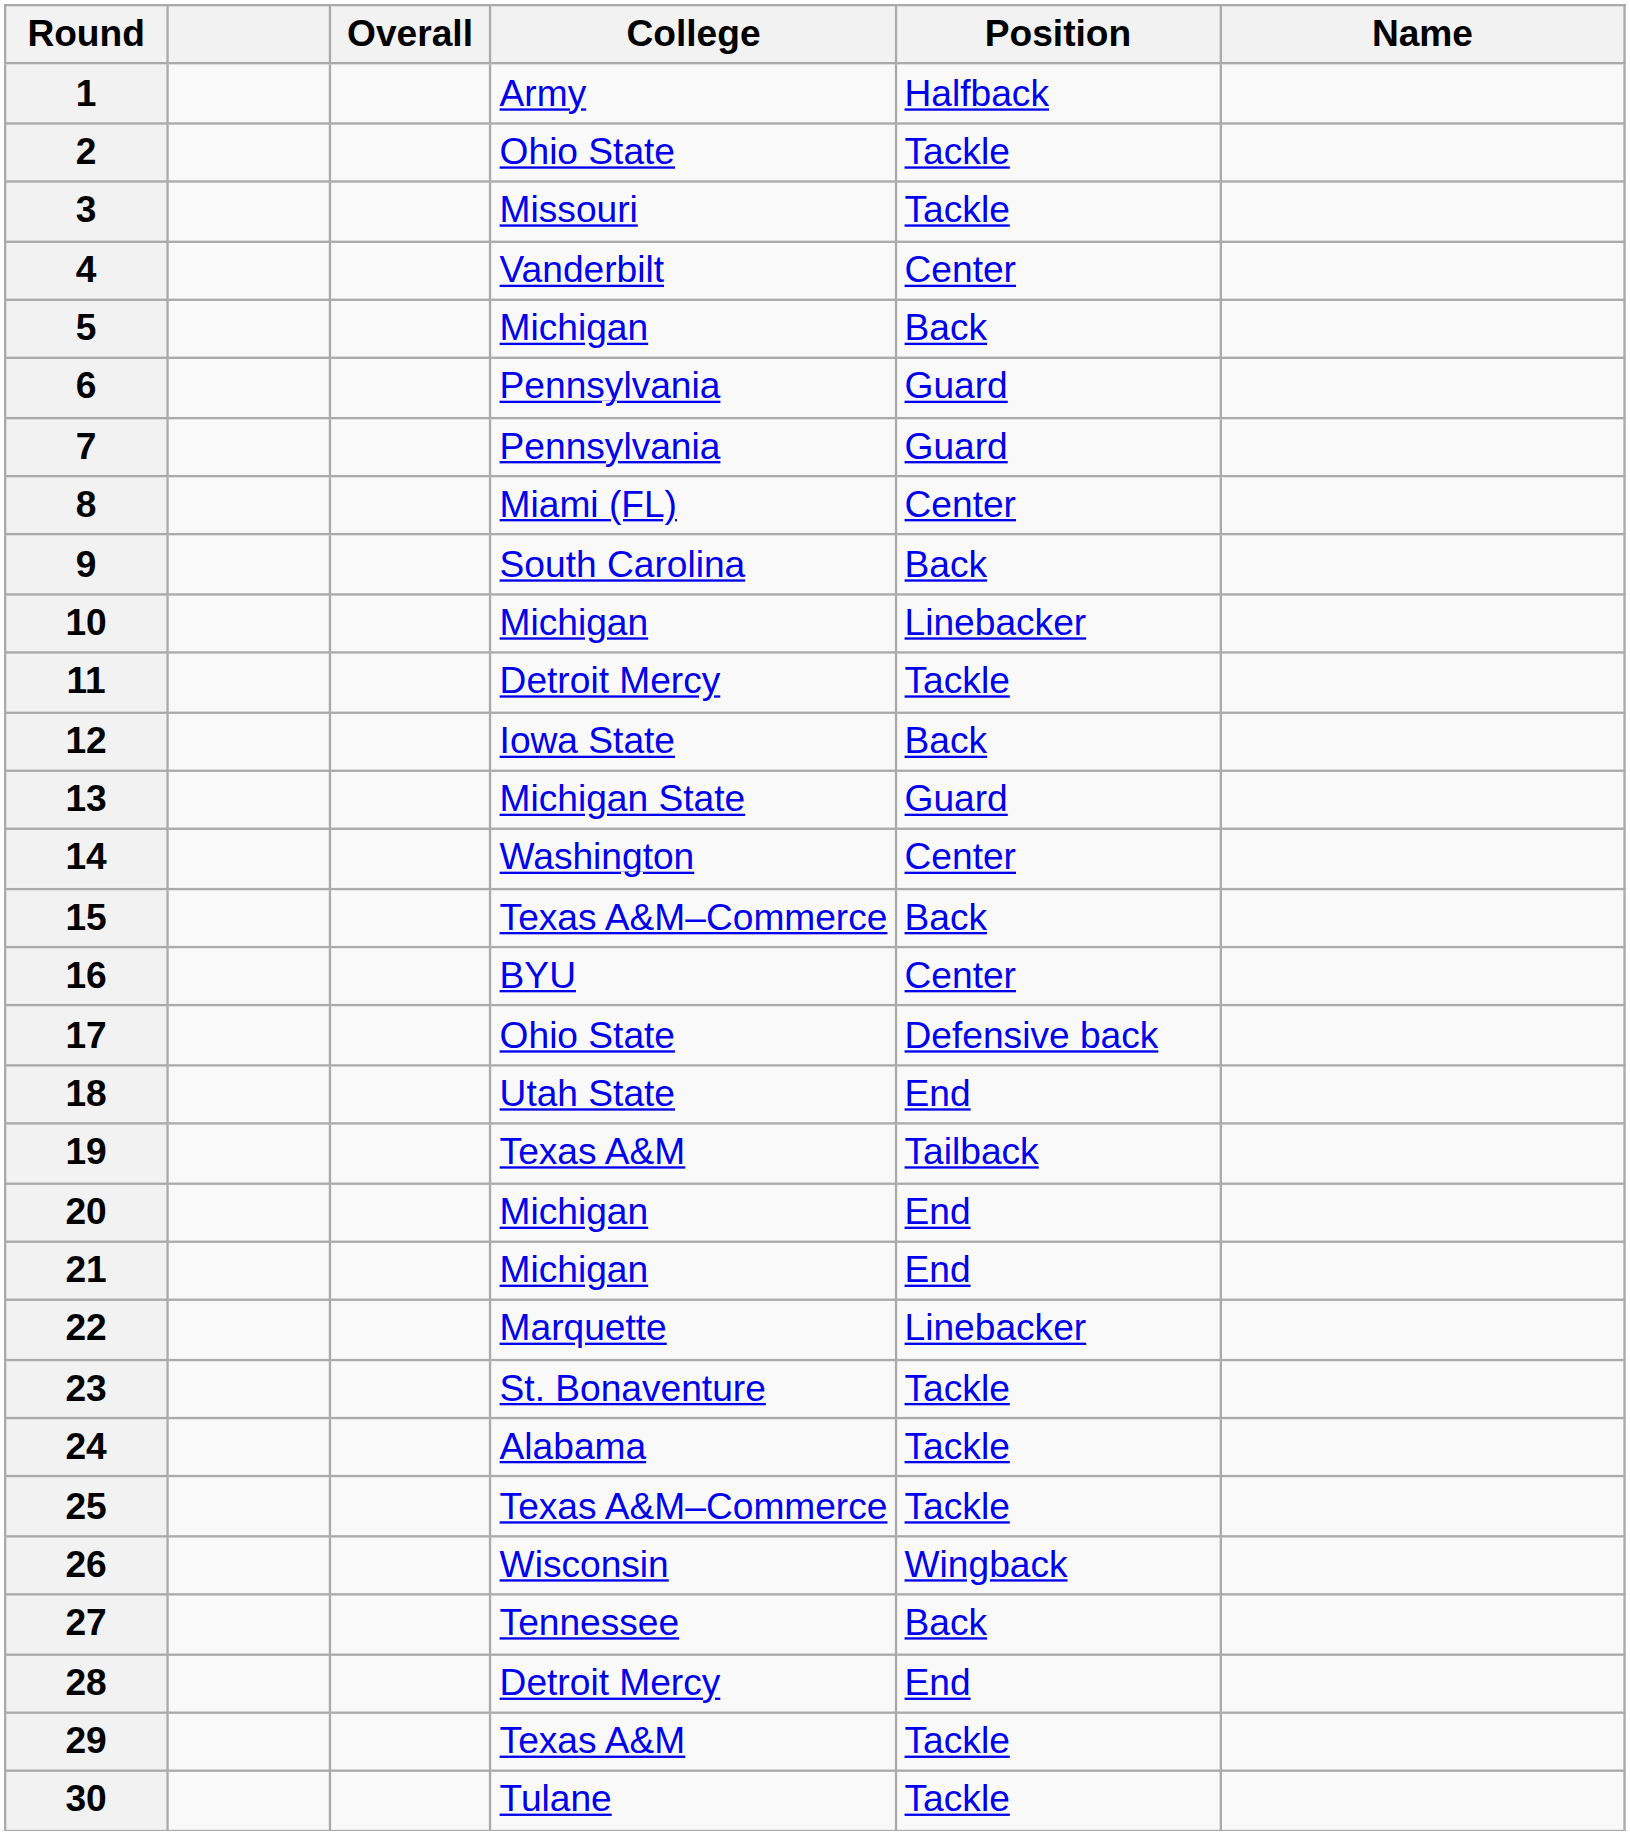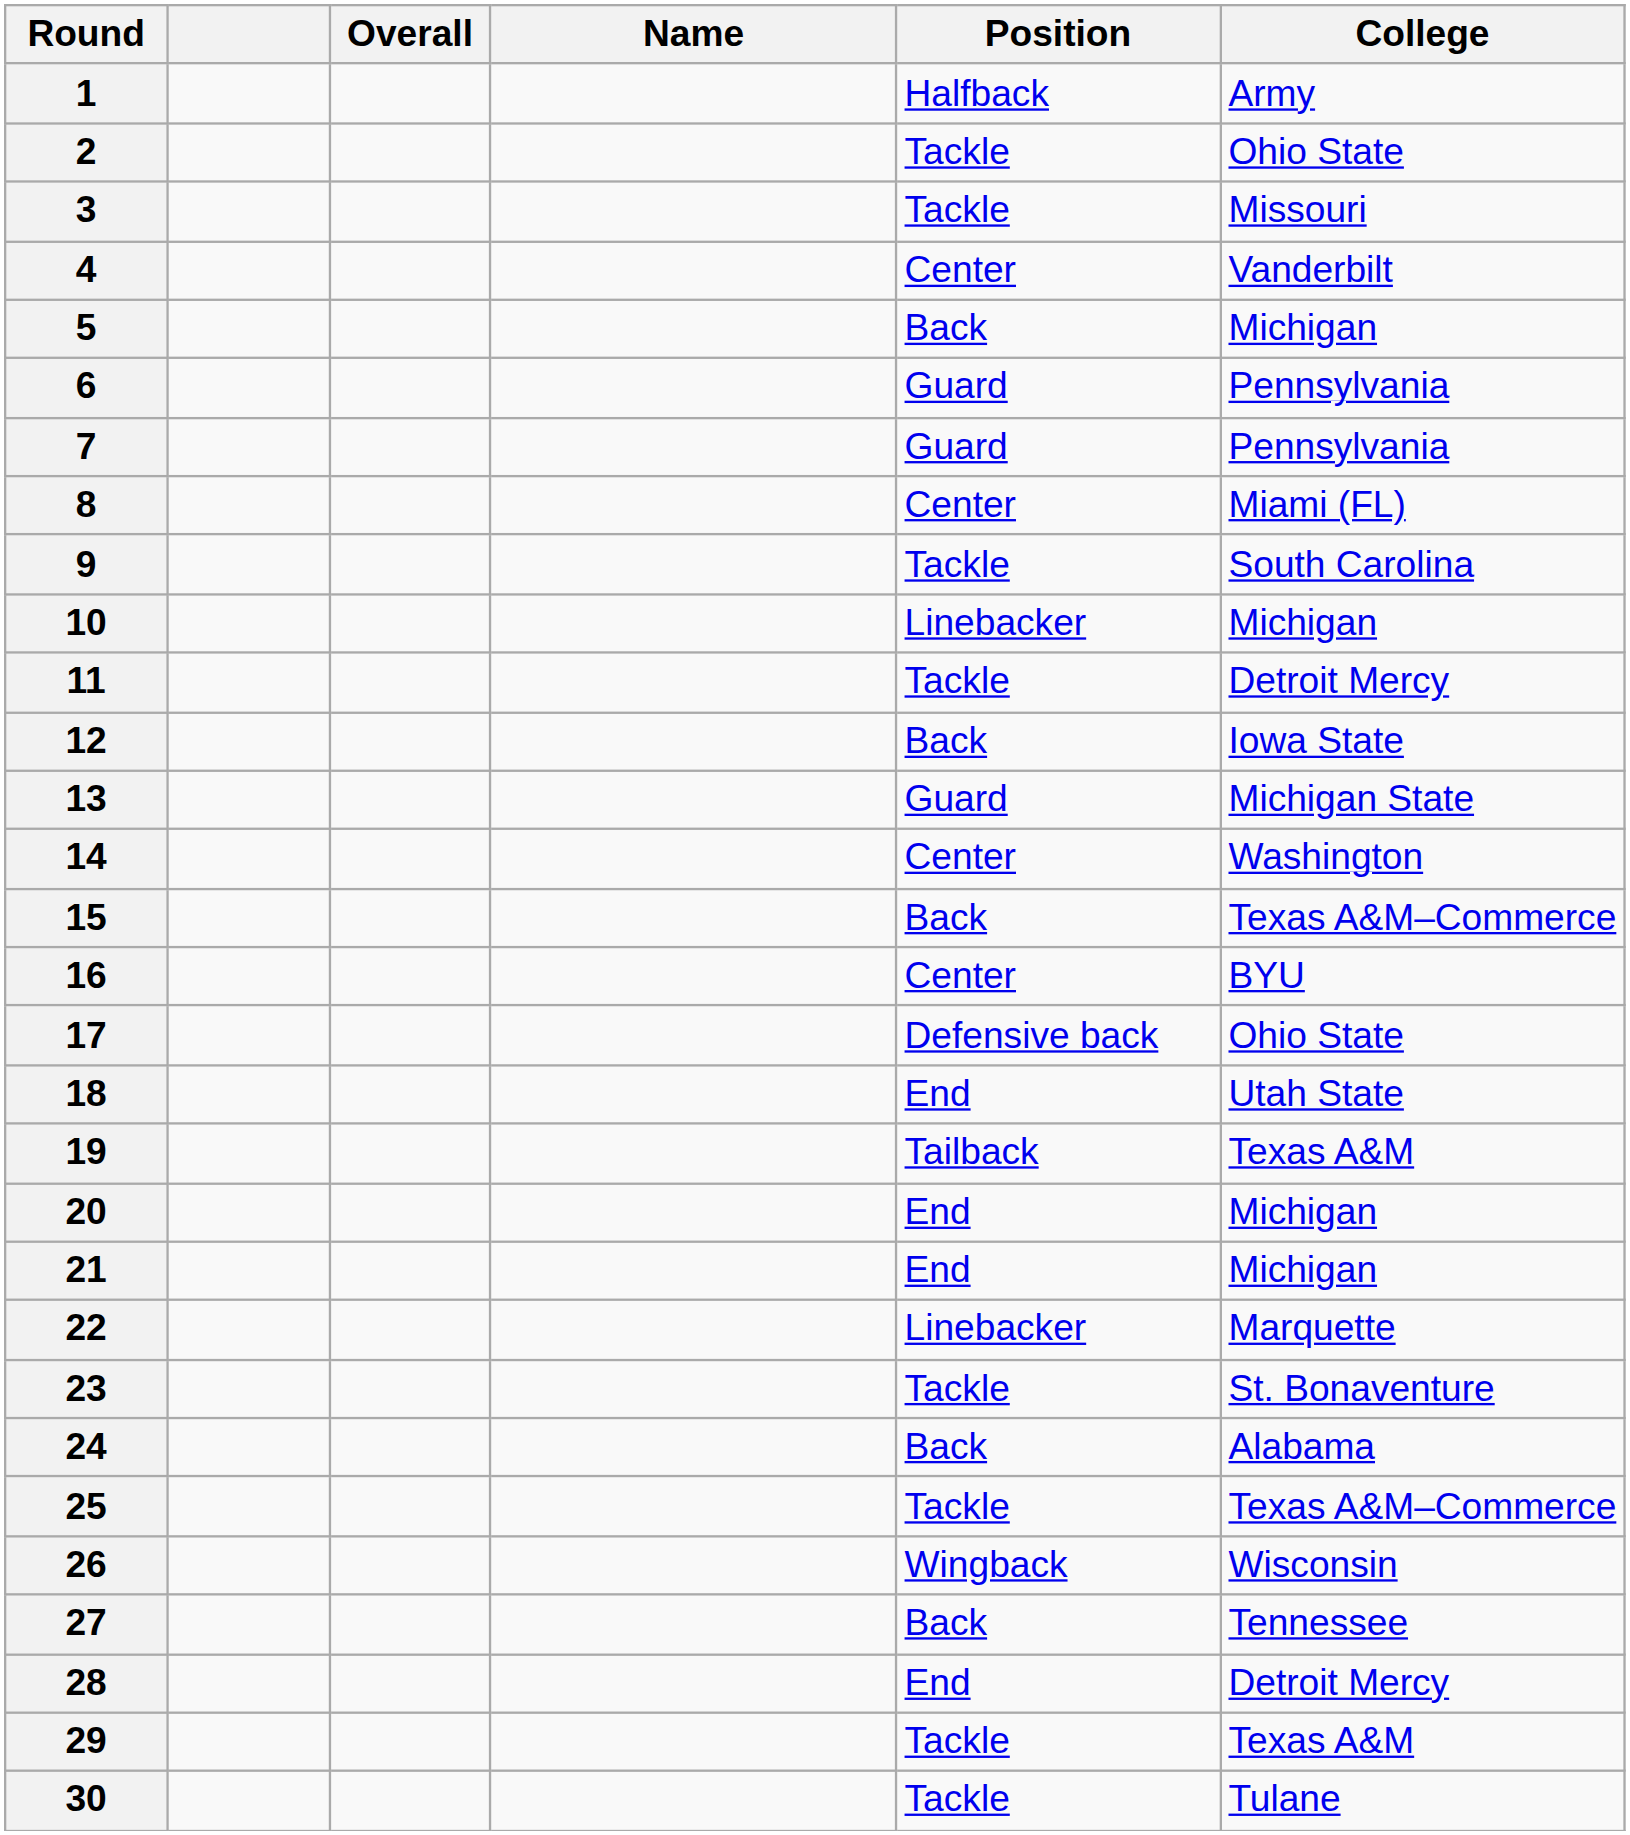columns swapped: (1422, 33) <-> (694, 33)
(946, 563) Back -> (957, 563) Tackle
(957, 1446) Tackle -> (946, 1446) Back
